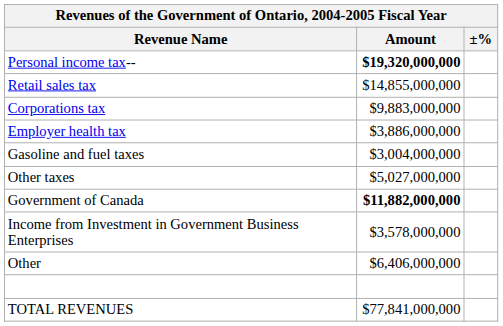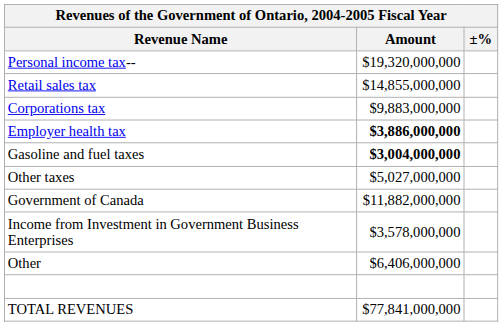(411, 62) bold -> (411, 62) normal
(415, 131) normal -> (415, 131) bold
(415, 154) normal -> (415, 154) bold
(412, 200) bold -> (412, 200) normal
